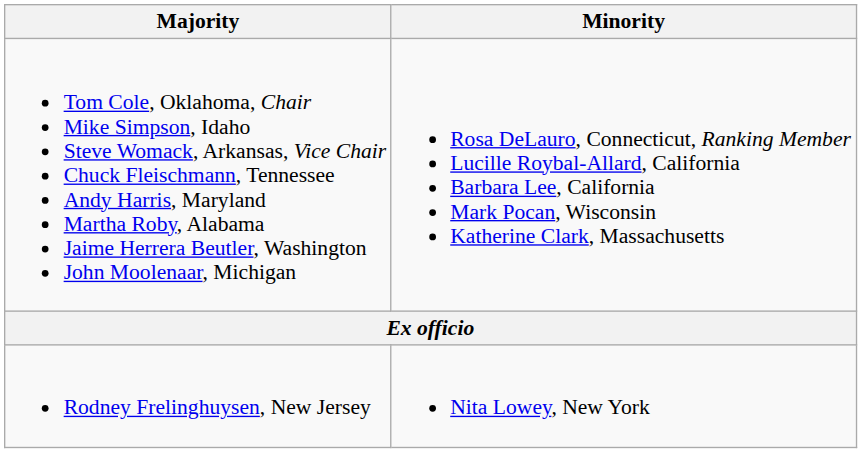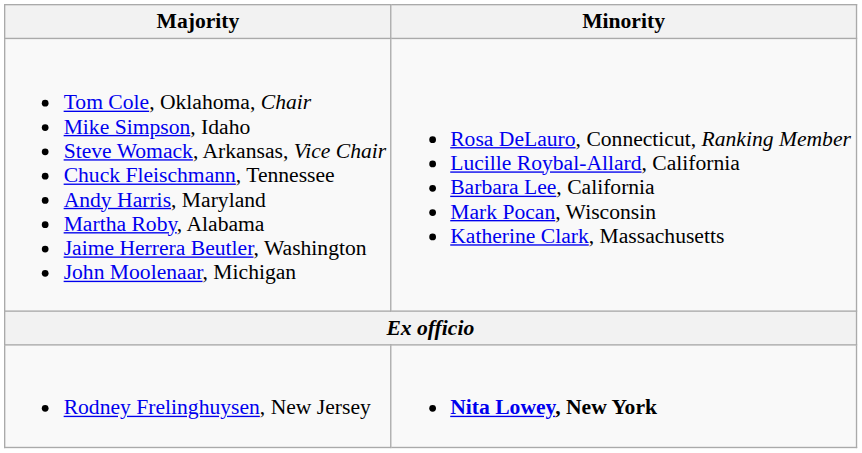(624, 408) normal -> (624, 408) bold
